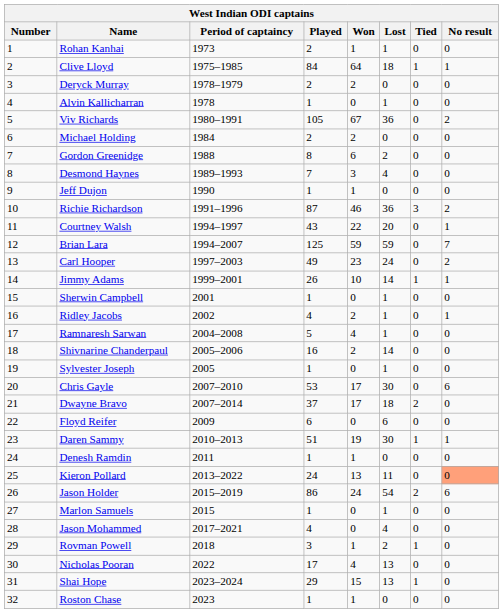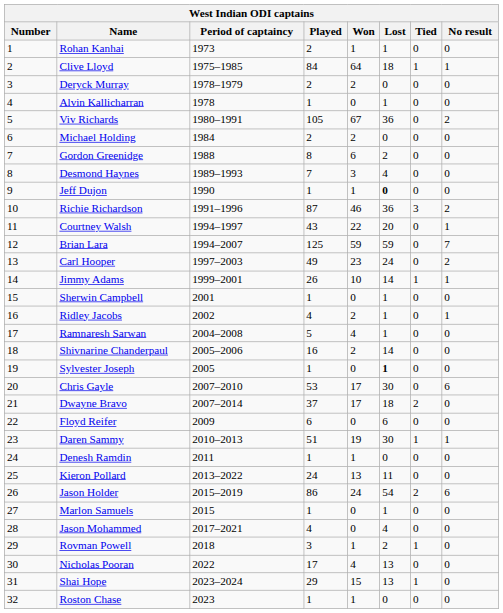(385, 191) normal -> (385, 191) bold
(385, 368) normal -> (385, 368) bold
(447, 475) lightsalmon background -> (447, 475) no background
